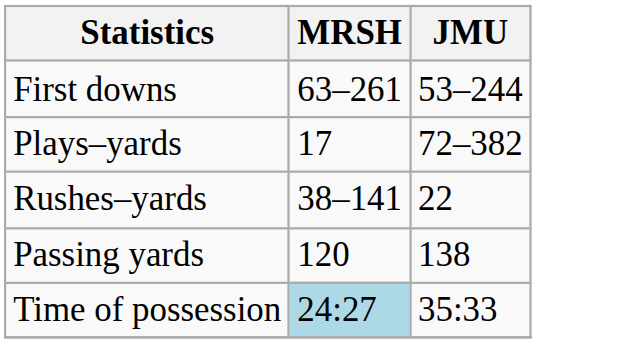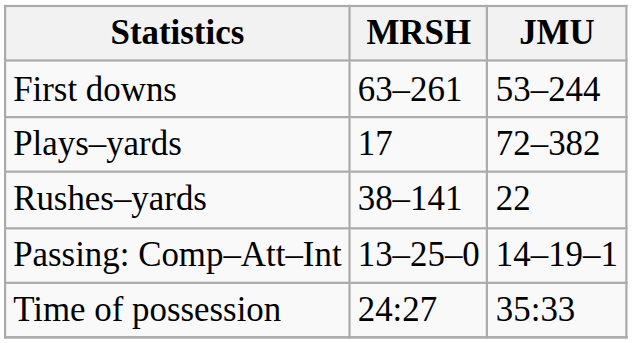- row: (109, 254)
+ row: (177, 254)
(337, 309) lightblue background -> (397, 309) no background
